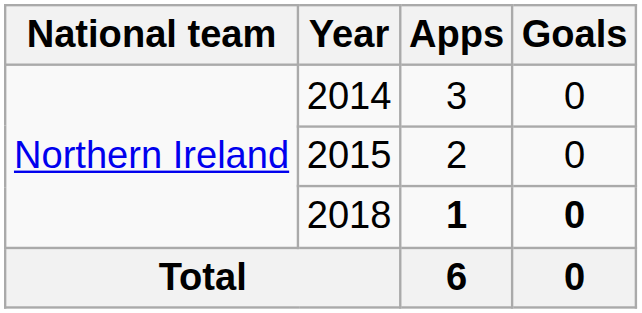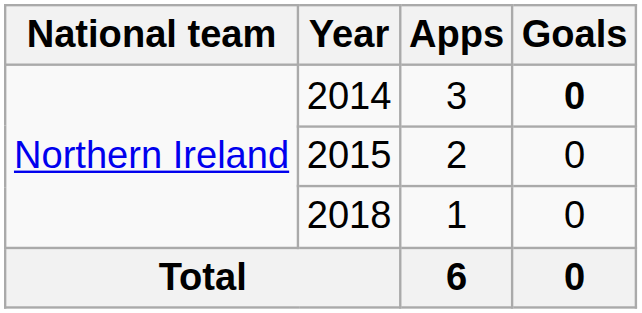(575, 95) normal -> (575, 95) bold
(457, 215) bold -> (457, 215) normal
(575, 215) bold -> (575, 215) normal
